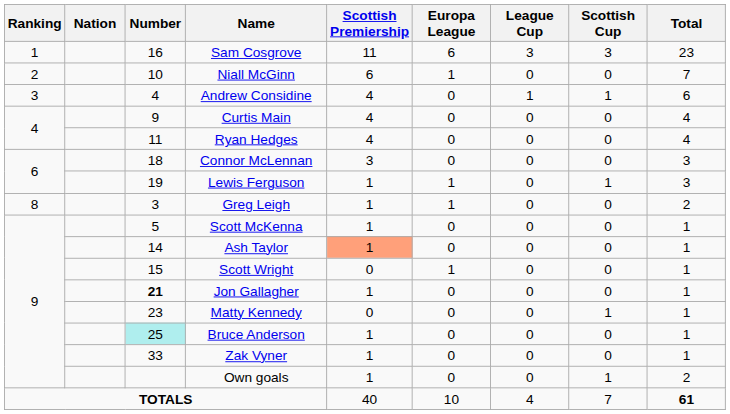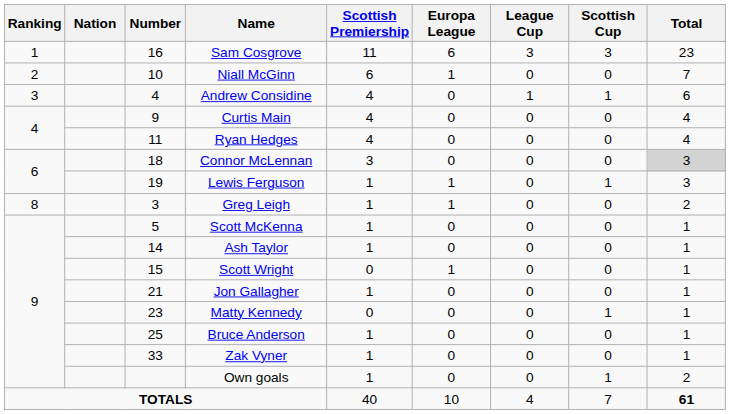(686, 161) no background -> (686, 161) lightgrey background
(370, 247) lightsalmon background -> (370, 247) no background
(155, 291) bold -> (155, 291) normal
(155, 334) paleturquoise background -> (155, 334) no background
